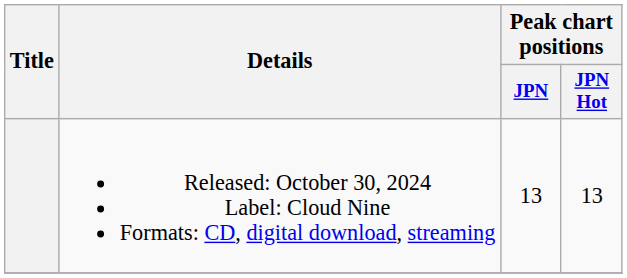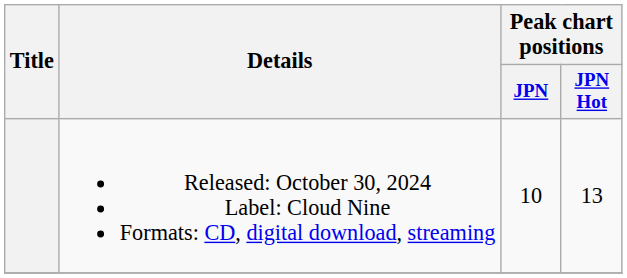(531, 195) 13 -> (531, 195) 10
